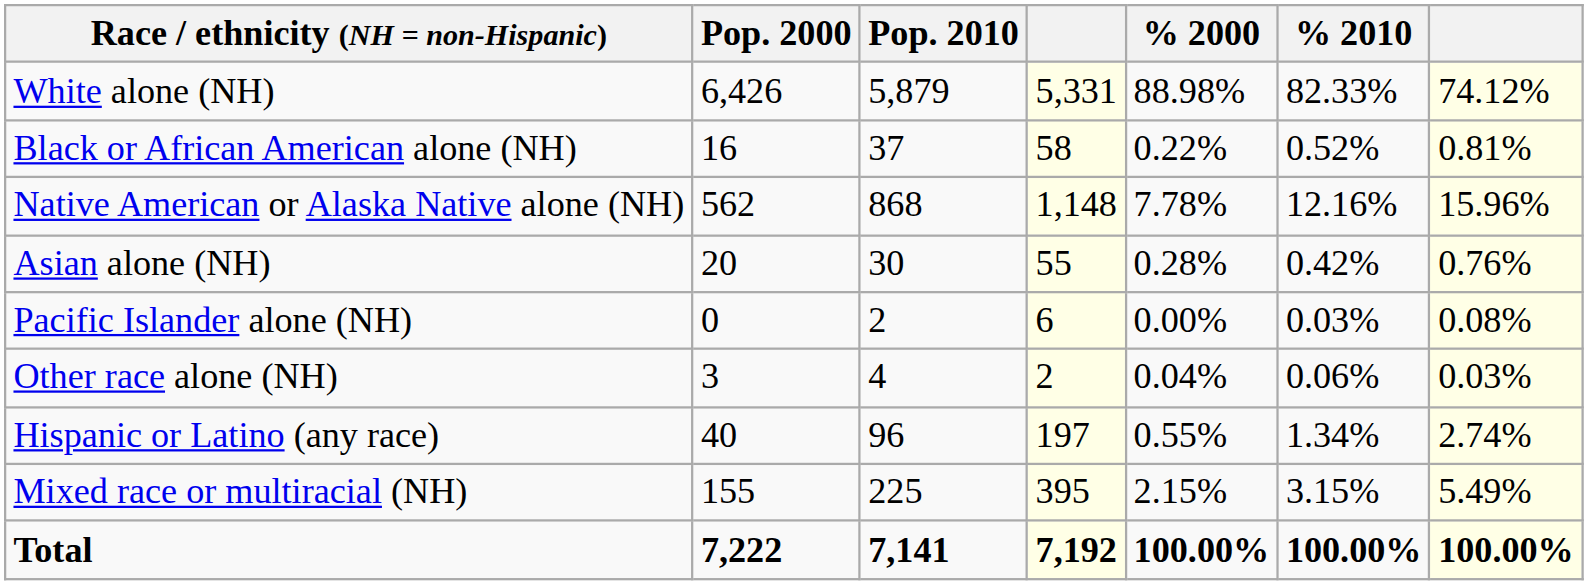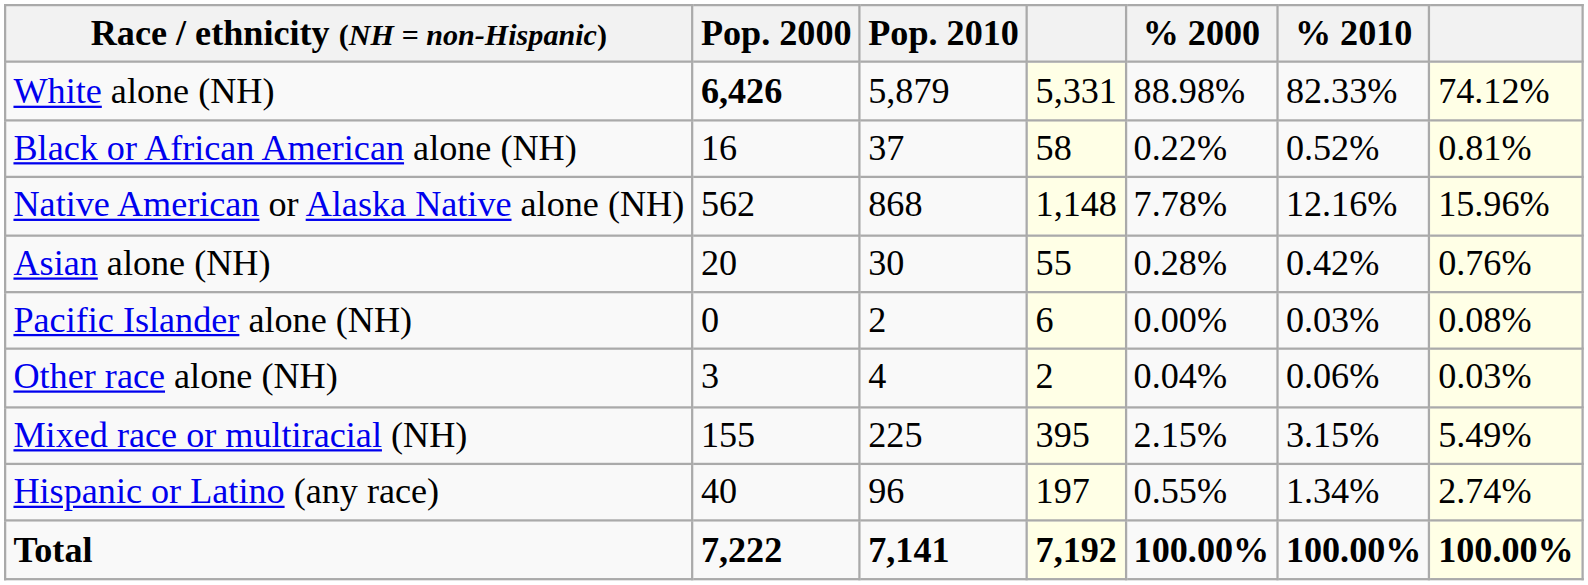(742, 90) normal -> (742, 90) bold
rows swapped: (240, 491) <-> (226, 434)
